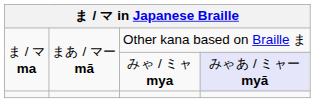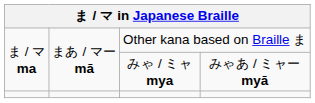(255, 72) lavender background -> (255, 72) no background
